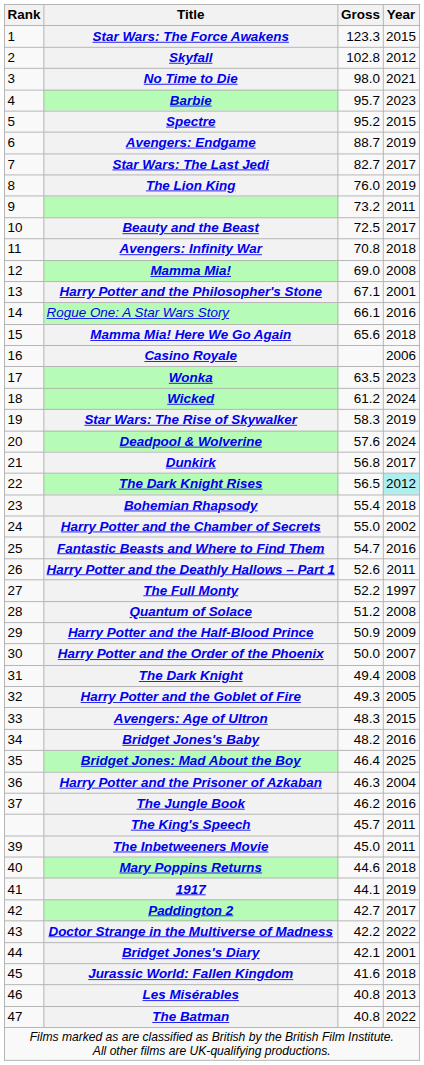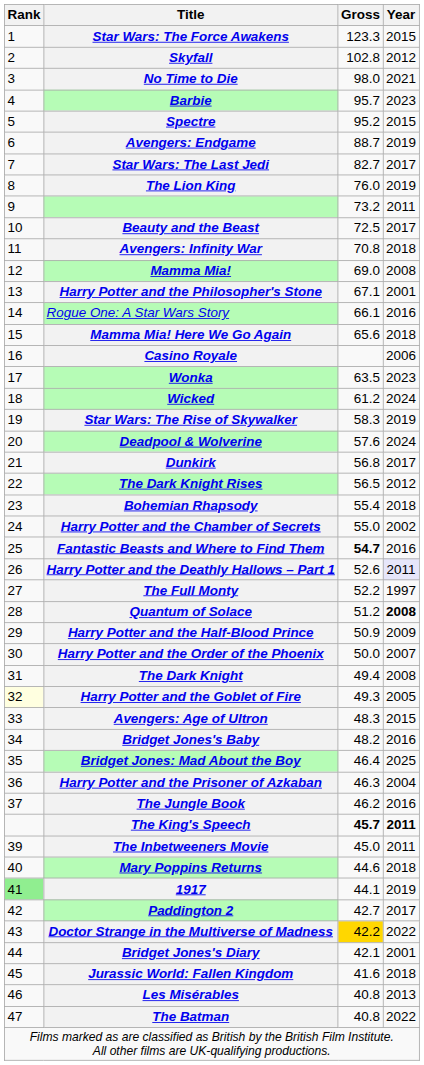(401, 484) paleturquoise background -> (401, 484) no background
(367, 548) normal -> (367, 548) bold
(401, 569) no background -> (401, 569) lavender background
(401, 611) normal -> (401, 611) bold
(15, 697) no background -> (15, 697) lightyellow background
(367, 825) normal -> (367, 825) bold
(401, 825) normal -> (401, 825) bold
(15, 889) no background -> (15, 889) lightgreen background
(367, 931) no background -> (367, 931) gold background
